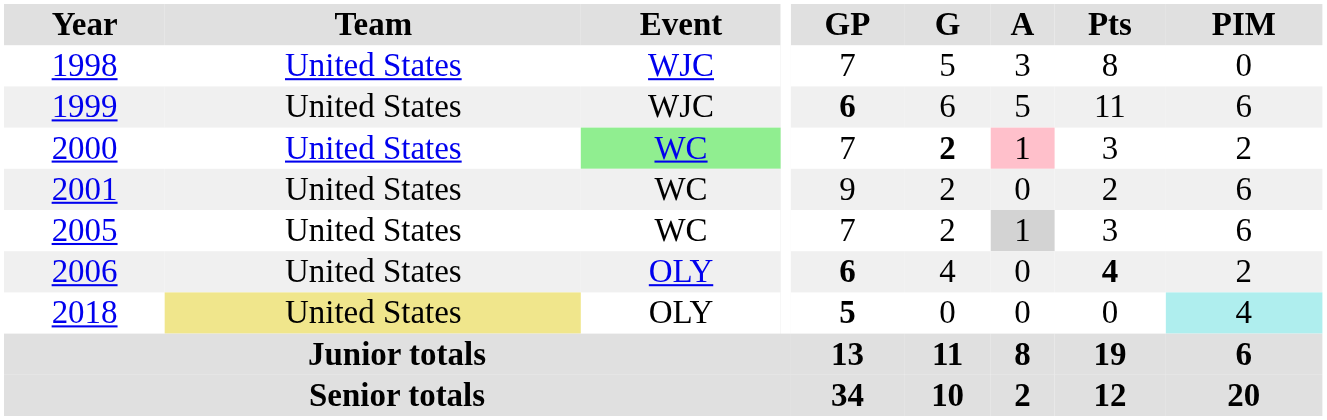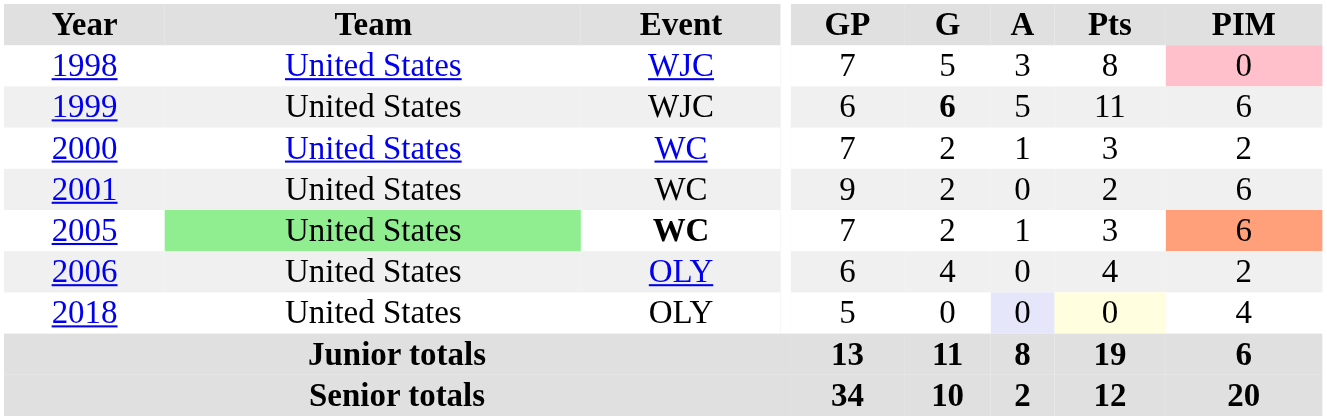(1244, 65) no background -> (1244, 65) pink background
(848, 106) bold -> (848, 106) normal
(948, 106) normal -> (948, 106) bold
(681, 147) lightgreen background -> (681, 147) no background
(948, 147) bold -> (948, 147) normal
(1022, 147) pink background -> (1022, 147) no background
(373, 230) no background -> (373, 230) lightgreen background
(681, 230) normal -> (681, 230) bold
(1022, 230) lightgrey background -> (1022, 230) no background
(1244, 230) no background -> (1244, 230) lightsalmon background
(848, 271) bold -> (848, 271) normal
(1110, 271) bold -> (1110, 271) normal
(373, 312) khaki background -> (373, 312) no background
(848, 312) bold -> (848, 312) normal
(1022, 312) no background -> (1022, 312) lavender background
(1110, 312) no background -> (1110, 312) lightyellow background
(1244, 312) paleturquoise background -> (1244, 312) no background
